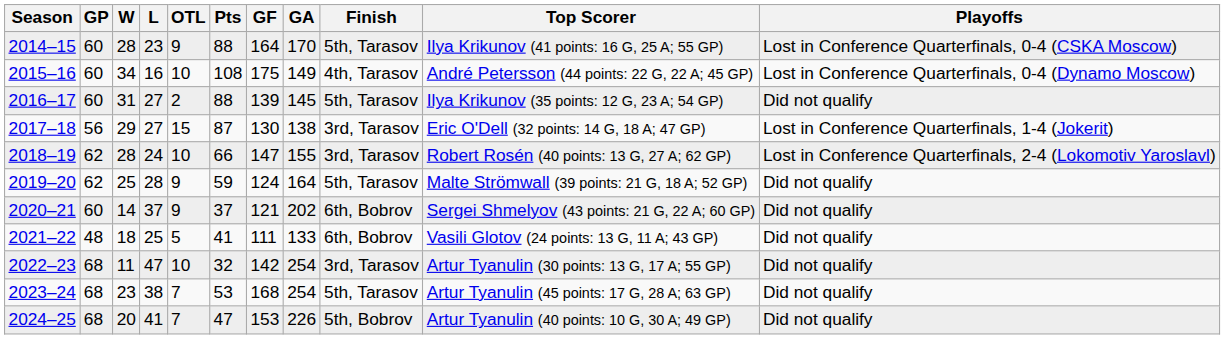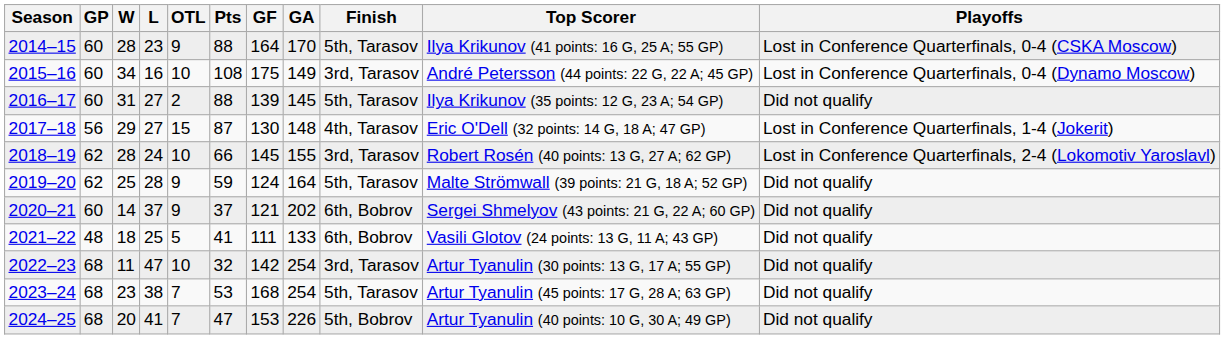(371, 73) 4th, Tarasov -> (371, 73) 3rd, Tarasov
(302, 127) 138 -> (302, 127) 148
(371, 127) 3rd, Tarasov -> (371, 127) 4th, Tarasov
(265, 155) 147 -> (265, 155) 145
